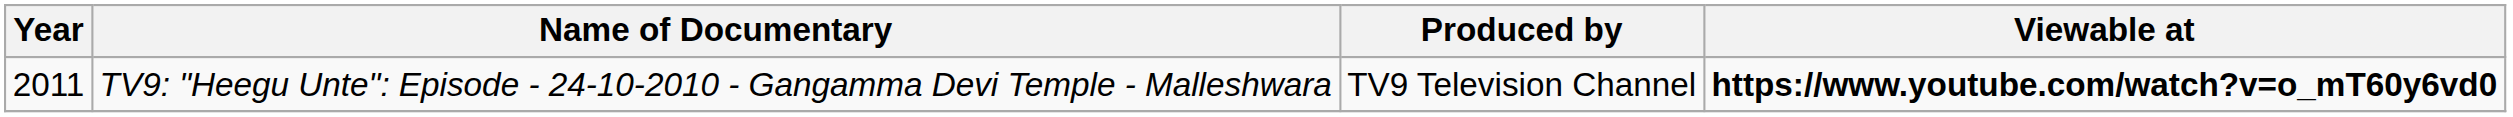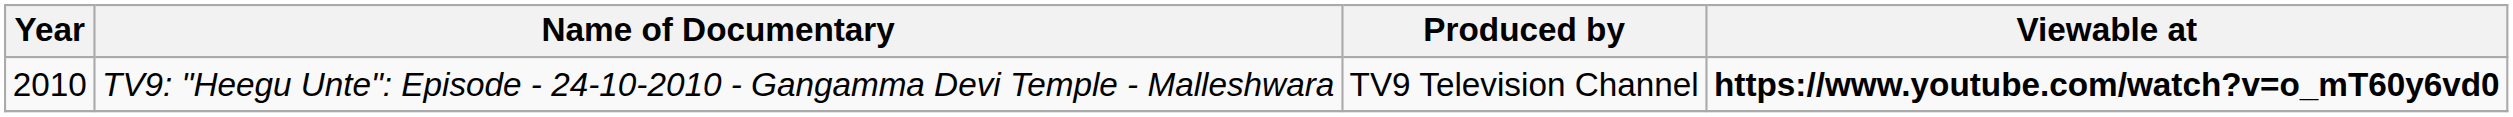(48, 83) 2011 -> (50, 83) 2010
